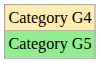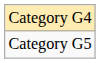(50, 44) lightgreen background -> (50, 44) no background
